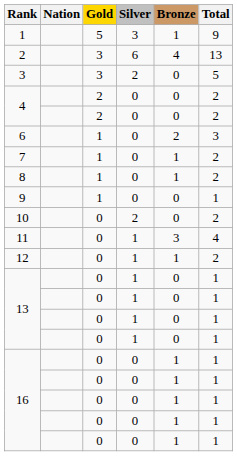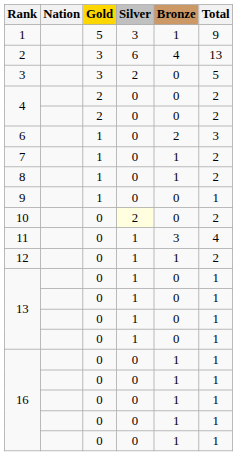(135, 217) no background -> (135, 217) lightyellow background
